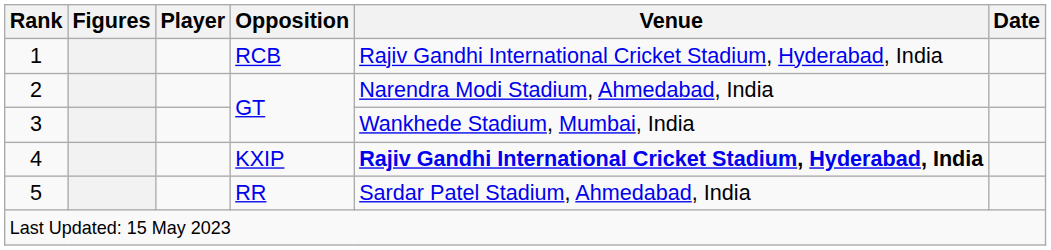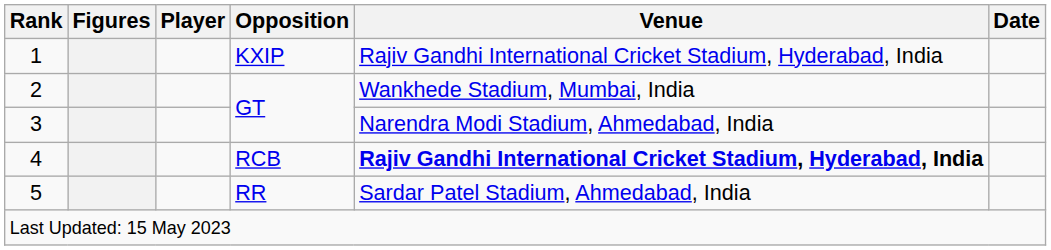(258, 55) RCB -> (260, 55) KXIP
(566, 90) Narendra Modi Stadium, Ahmedabad, India -> (527, 90) Wankhede Stadium, Mumbai, India
(527, 124) Wankhede Stadium, Mumbai, India -> (566, 124) Narendra Modi Stadium, Ahmedabad, India
(260, 158) KXIP -> (258, 158) RCB
